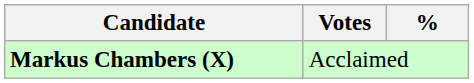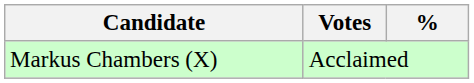(122, 59) bold -> (114, 59) normal
